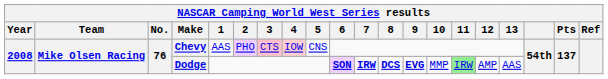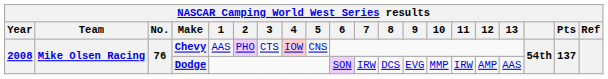(269, 47) pink background -> (269, 47) no background
(342, 64) bold -> (342, 64) normal
(366, 64) bold -> (366, 64) normal
(391, 64) bold -> (391, 64) normal
(415, 64) bold -> (415, 64) normal
(463, 64) lightgreen background -> (463, 64) no background
